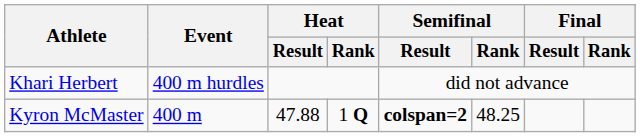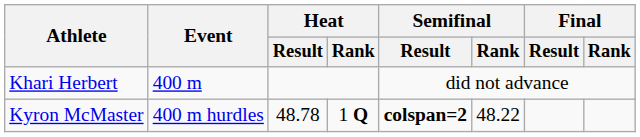(208, 83) 400 m hurdles -> (177, 83) 400 m
(177, 115) 400 m -> (208, 115) 400 m hurdles
(298, 115) 47.88 -> (298, 115) 48.78
(498, 115) 48.25 -> (498, 115) 48.22
